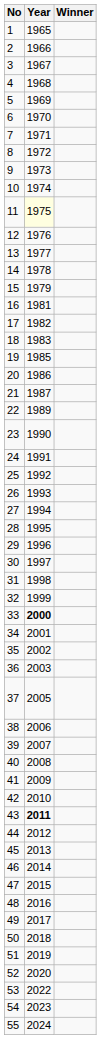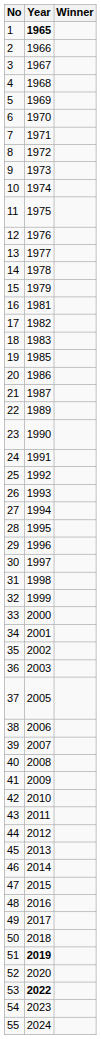(39, 30) normal -> (39, 30) bold
(39, 212) lightyellow background -> (39, 212) no background
(39, 615) bold -> (39, 615) normal
(39, 815) bold -> (39, 815) normal
(39, 955) normal -> (39, 955) bold
(39, 990) normal -> (39, 990) bold
